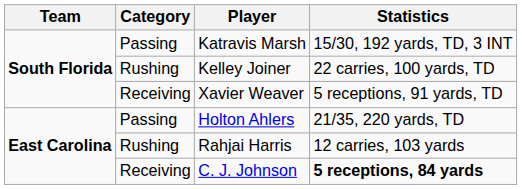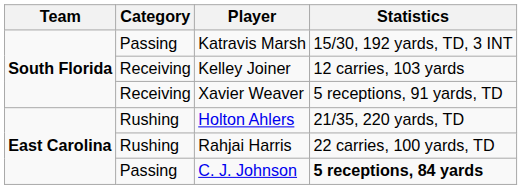(149, 68) Rushing -> (155, 68) Receiving
(404, 68) 22 carries, 100 yards, TD -> (389, 68) 12 carries, 103 yards
(149, 119) Passing -> (149, 119) Rushing
(389, 145) 12 carries, 103 yards -> (404, 145) 22 carries, 100 yards, TD
(155, 171) Receiving -> (149, 171) Passing
